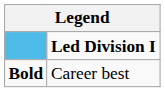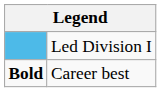(103, 45) bold -> (101, 45) normal
